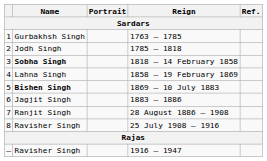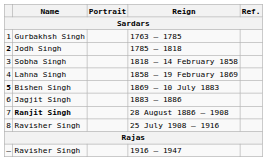(9, 49) normal -> (9, 49) bold
(40, 62) bold -> (40, 62) normal
(9, 87) normal -> (9, 87) bold
(43, 87) bold -> (43, 87) normal
(43, 112) normal -> (43, 112) bold
